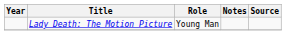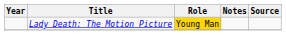(198, 24) no background -> (198, 24) gold background
